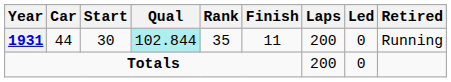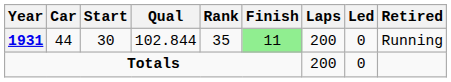(166, 40) paleturquoise background -> (166, 40) no background
(272, 40) no background -> (272, 40) lightgreen background
